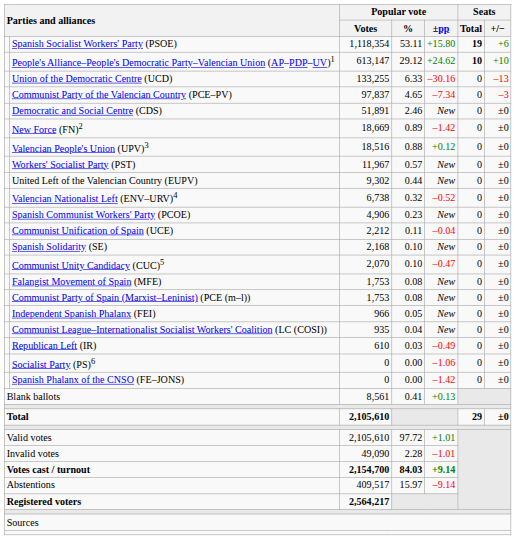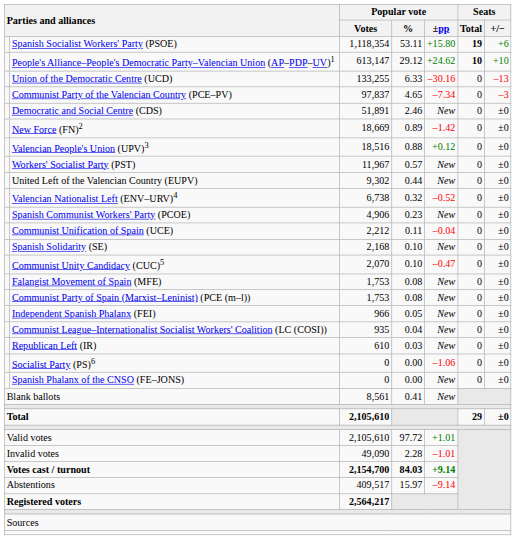(444, 345) –0.49 -> (446, 345) New
(444, 380) –1.42 -> (446, 380) New
(444, 396) +0.13 -> (446, 396) New
